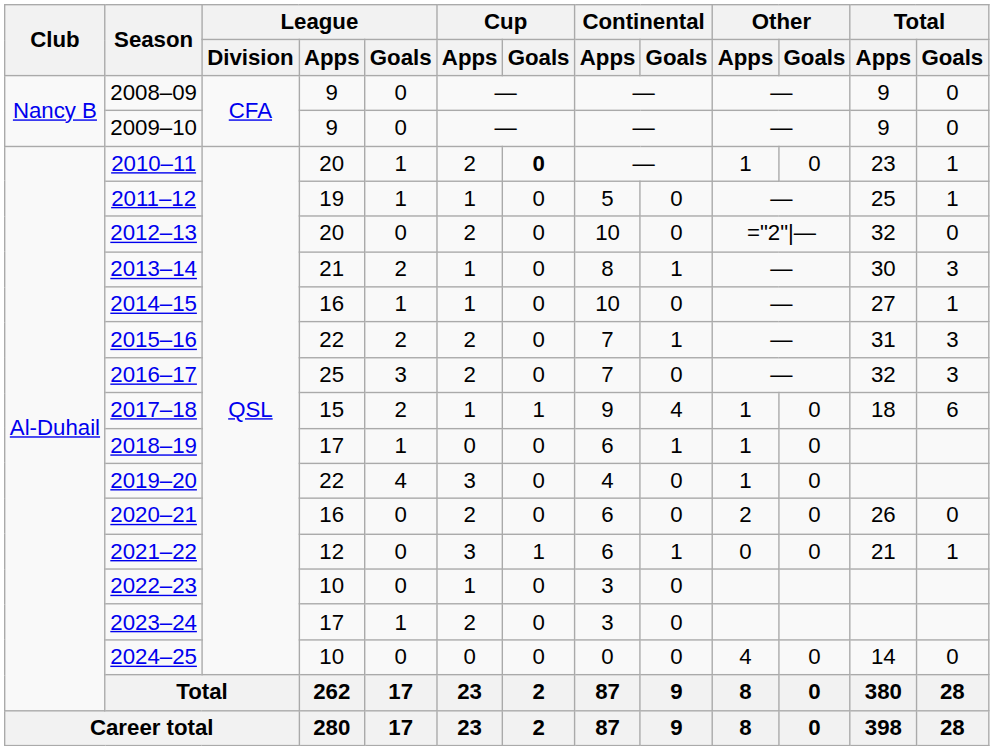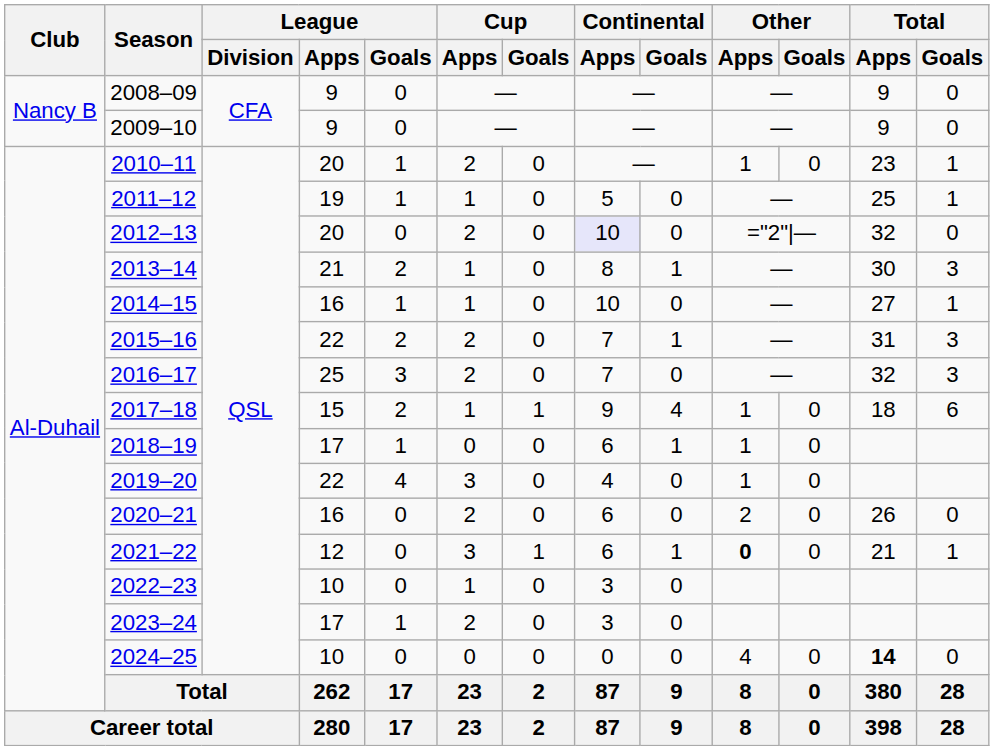(539, 163) bold -> (539, 163) normal
(608, 233) no background -> (608, 233) lavender background
(745, 551) normal -> (745, 551) bold
(883, 657) normal -> (883, 657) bold
